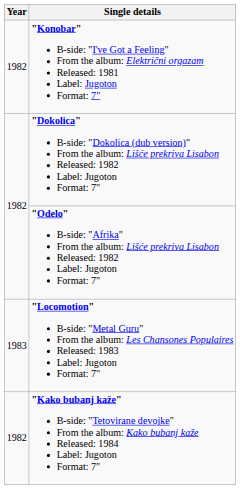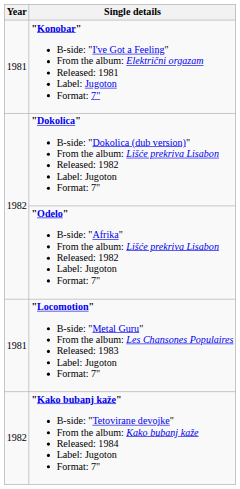(17, 66) 1982 -> (17, 66) 1981
(17, 345) 1983 -> (17, 345) 1981
